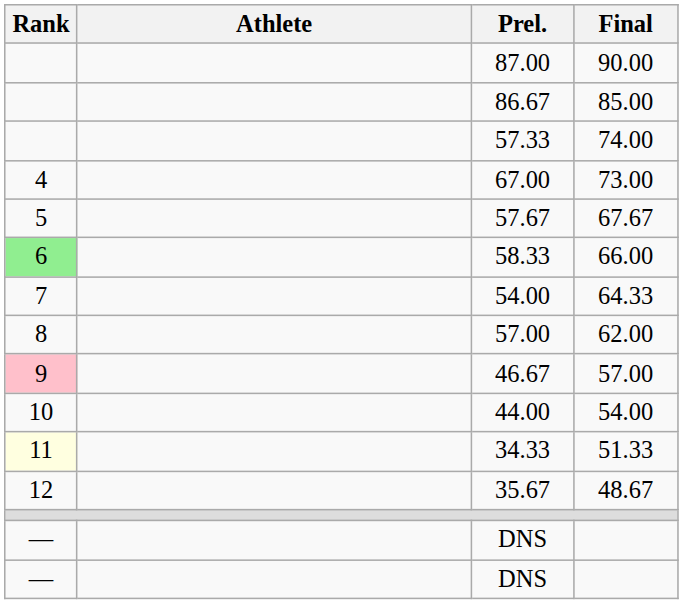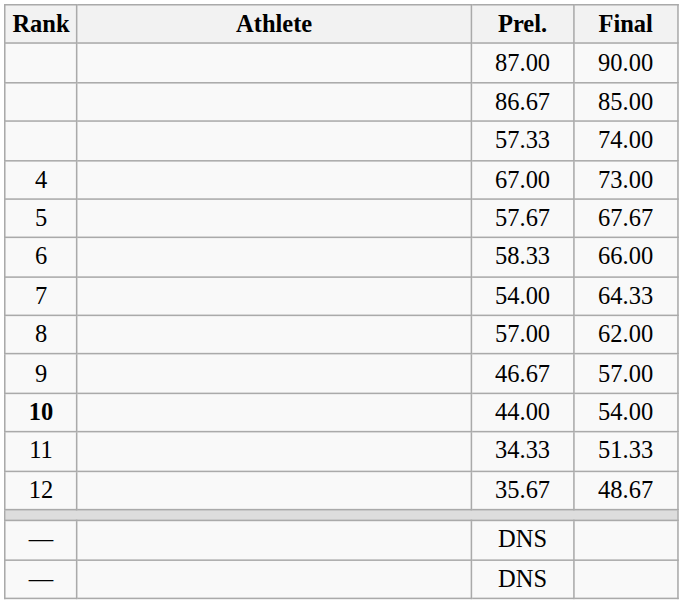(41, 256) lightgreen background -> (41, 256) no background
(41, 373) pink background -> (41, 373) no background
(41, 412) normal -> (41, 412) bold
(41, 450) lightyellow background -> (41, 450) no background
